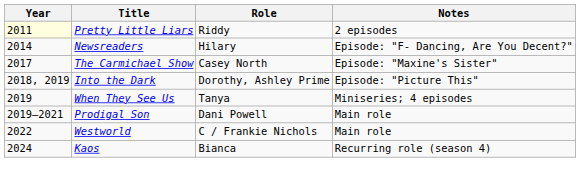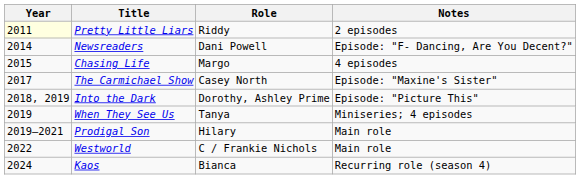(217, 47) Hilary -> (233, 47) Dani Powell
+ row: (112, 64)
(233, 115) Dani Powell -> (217, 132) Hilary
